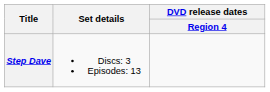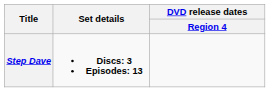(101, 66) normal -> (101, 66) bold
